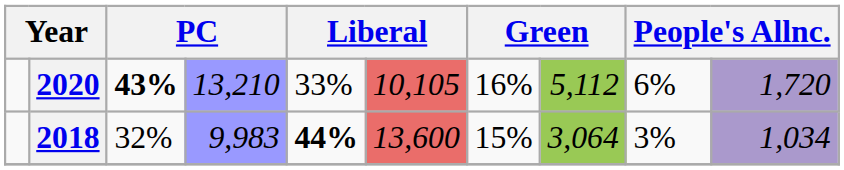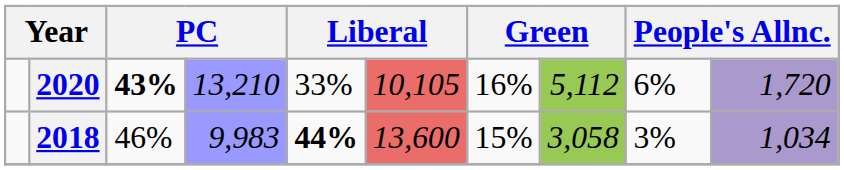(143, 136) 32% -> (143, 136) 46%
(583, 136) 3,064 -> (583, 136) 3,058
